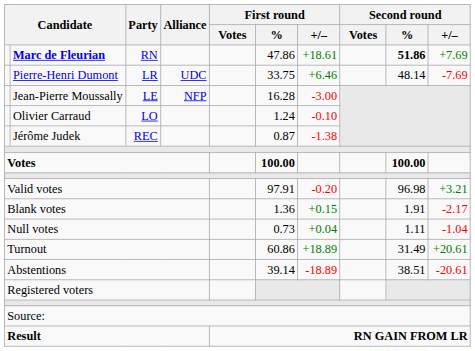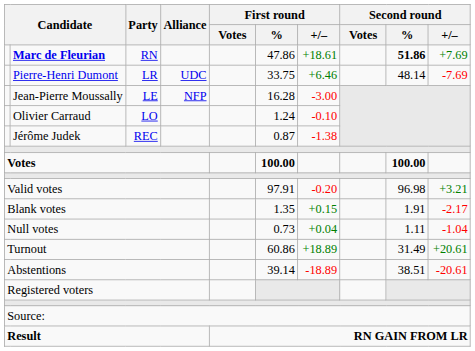(284, 208) 1.36 -> (284, 208) 1.35
